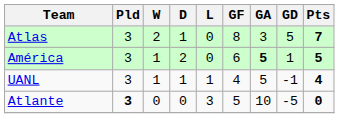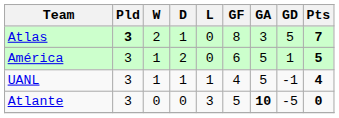(128, 37) normal -> (128, 37) bold
(263, 59) bold -> (263, 59) normal
(128, 102) bold -> (128, 102) normal
(263, 102) normal -> (263, 102) bold
